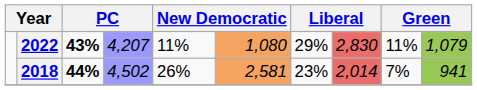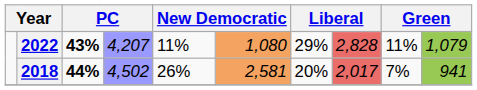(357, 45) 2,830 -> (357, 45) 2,828
(311, 71) 23% -> (311, 71) 20%
(357, 71) 2,014 -> (357, 71) 2,017
